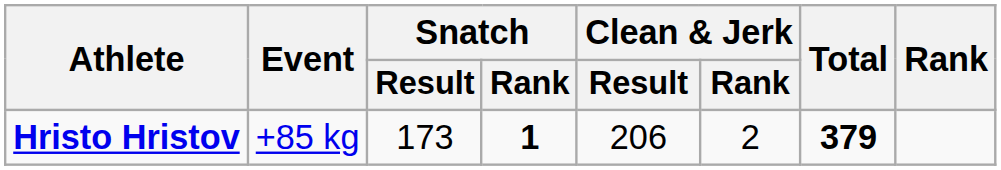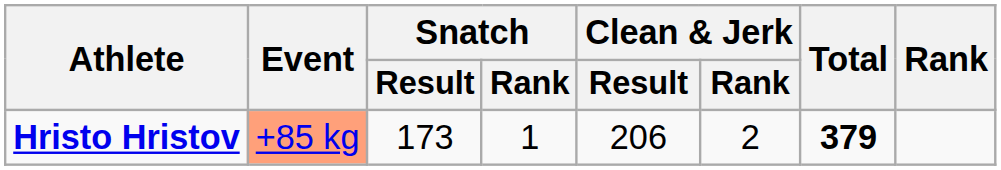(308, 138) no background -> (308, 138) lightsalmon background
(530, 138) bold -> (530, 138) normal
